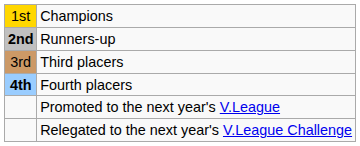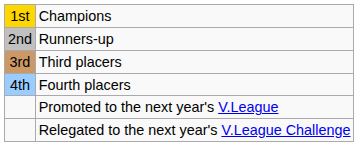(21, 39) bold -> (20, 39) normal
(21, 85) bold -> (20, 85) normal
